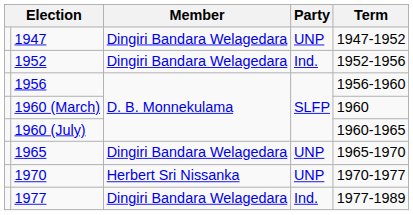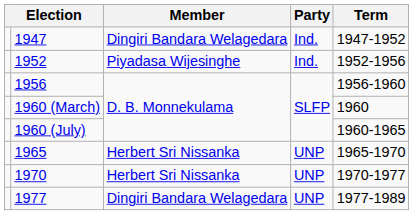(309, 38) UNP -> (306, 38) Ind.
(197, 61) Dingiri Bandara Welagedara -> (174, 61) Piyadasa Wijesinghe
(197, 152) Dingiri Bandara Welagedara -> (173, 152) Herbert Sri Nissanka
(306, 198) Ind. -> (309, 198) UNP
